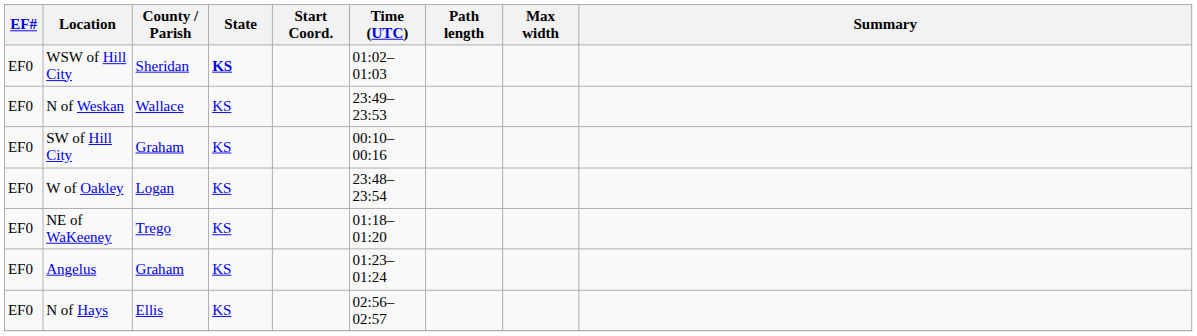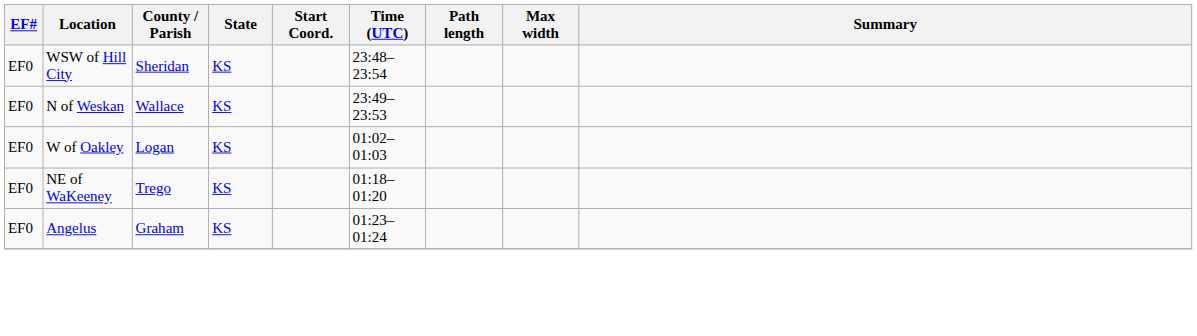(222, 65) bold -> (222, 65) normal
(373, 65) 01:02–01:03 -> (373, 65) 23:48–23:54
- row: (79, 147)
(373, 187) 23:48–23:54 -> (373, 147) 01:02–01:03
- row: (77, 310)
